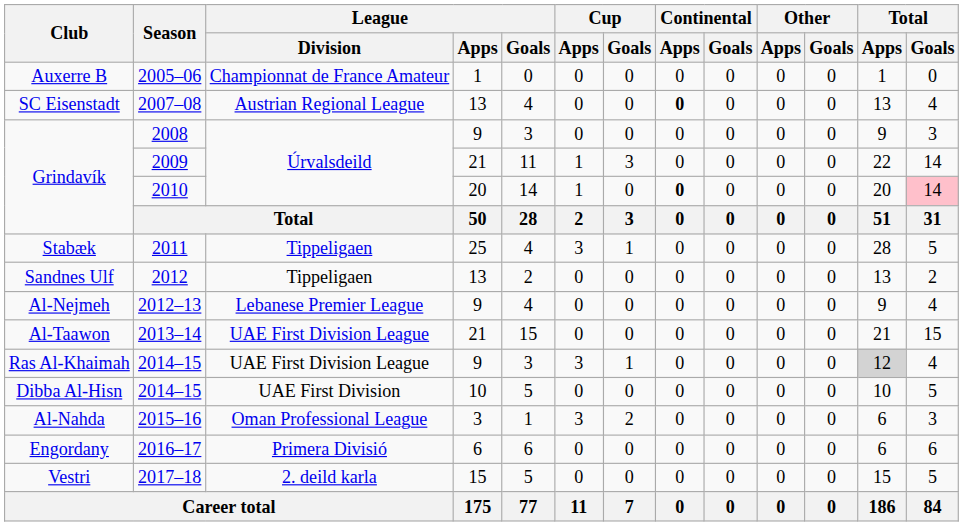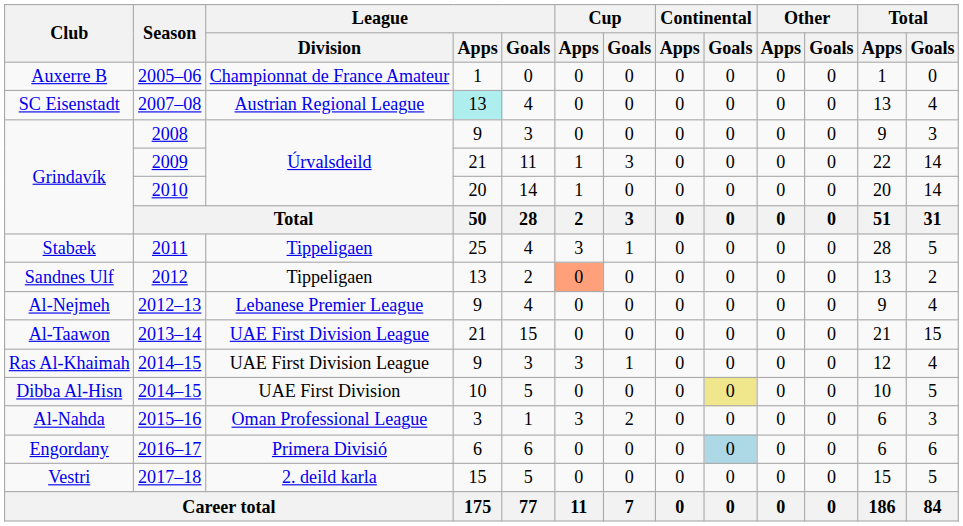(478, 104) no background -> (478, 104) paleturquoise background
(680, 104) bold -> (680, 104) normal
(680, 190) bold -> (680, 190) normal
(932, 190) pink background -> (932, 190) no background
(579, 276) no background -> (579, 276) lightsalmon background
(882, 362) lightgrey background -> (882, 362) no background
(730, 391) no background -> (730, 391) khaki background
(730, 448) no background -> (730, 448) lightblue background
